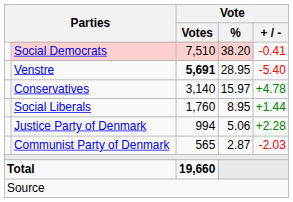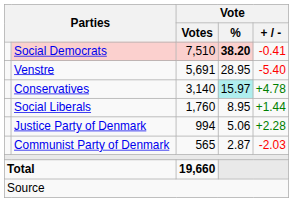(236, 51) normal -> (236, 51) bold
(200, 70) bold -> (200, 70) normal
(236, 88) no background -> (236, 88) paleturquoise background
